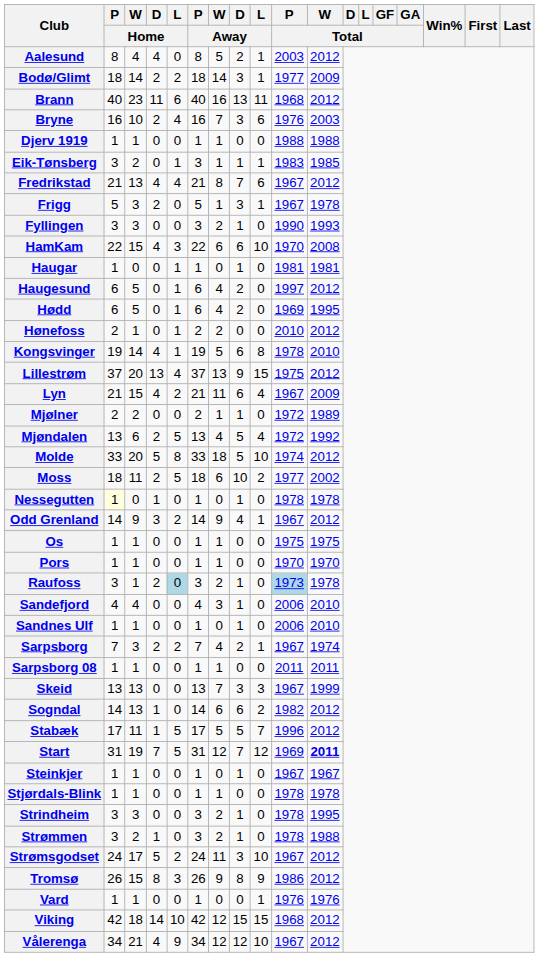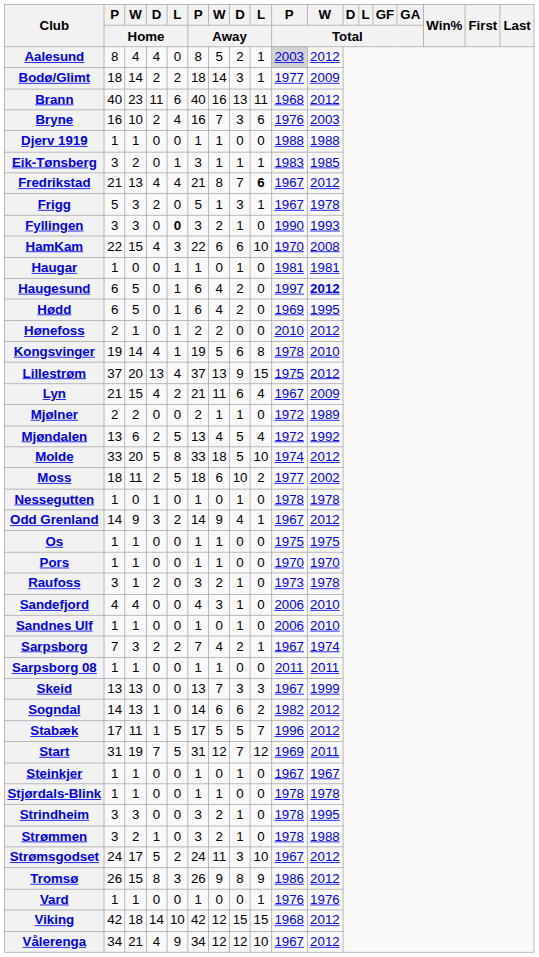(289, 57) no background -> (289, 57) lightgrey background
(261, 183) normal -> (261, 183) bold
(177, 225) normal -> (177, 225) bold
(325, 288) normal -> (325, 288) bold
(115, 499) lightyellow background -> (115, 499) no background
(177, 583) lightblue background -> (177, 583) no background
(289, 583) lightblue background -> (289, 583) no background
(325, 752) bold -> (325, 752) normal
